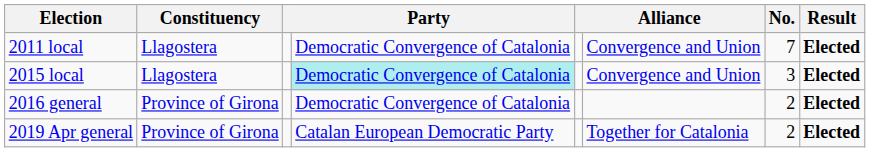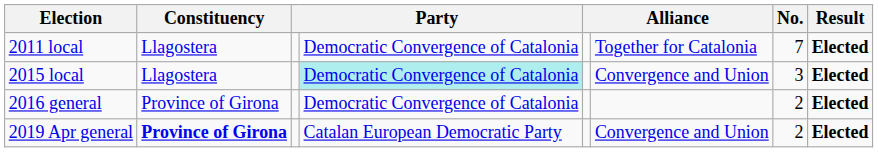(674, 47) Convergence and Union -> (676, 47) Together for Catalonia
(210, 132) normal -> (214, 132) bold
(668, 132) Together for Catalonia -> (682, 132) Convergence and Union
